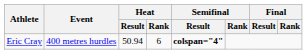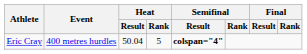(133, 42) 50.94 -> (133, 42) 50.04
(159, 42) 6 -> (159, 42) 5
